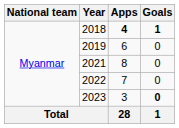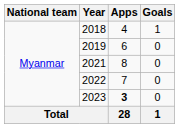(124, 30) bold -> (124, 30) normal
(157, 30) bold -> (157, 30) normal
(124, 98) normal -> (124, 98) bold
(157, 98) bold -> (157, 98) normal
